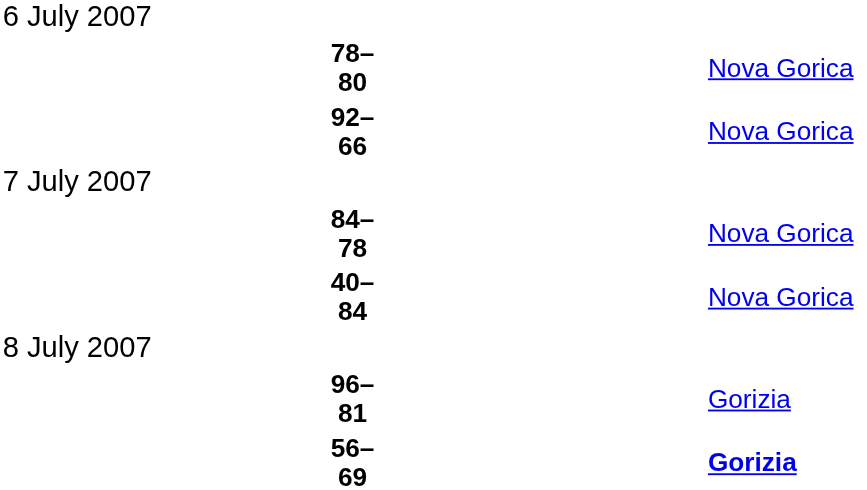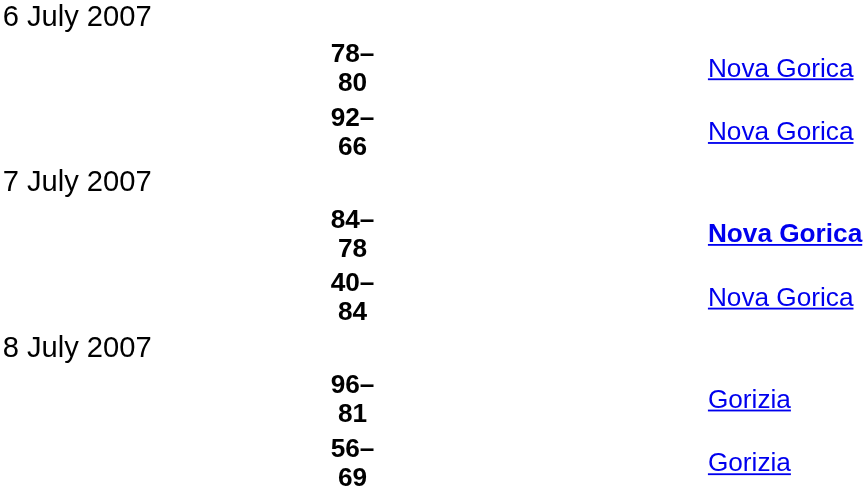(781, 233) normal -> (785, 233) bold
(752, 462) bold -> (749, 462) normal
